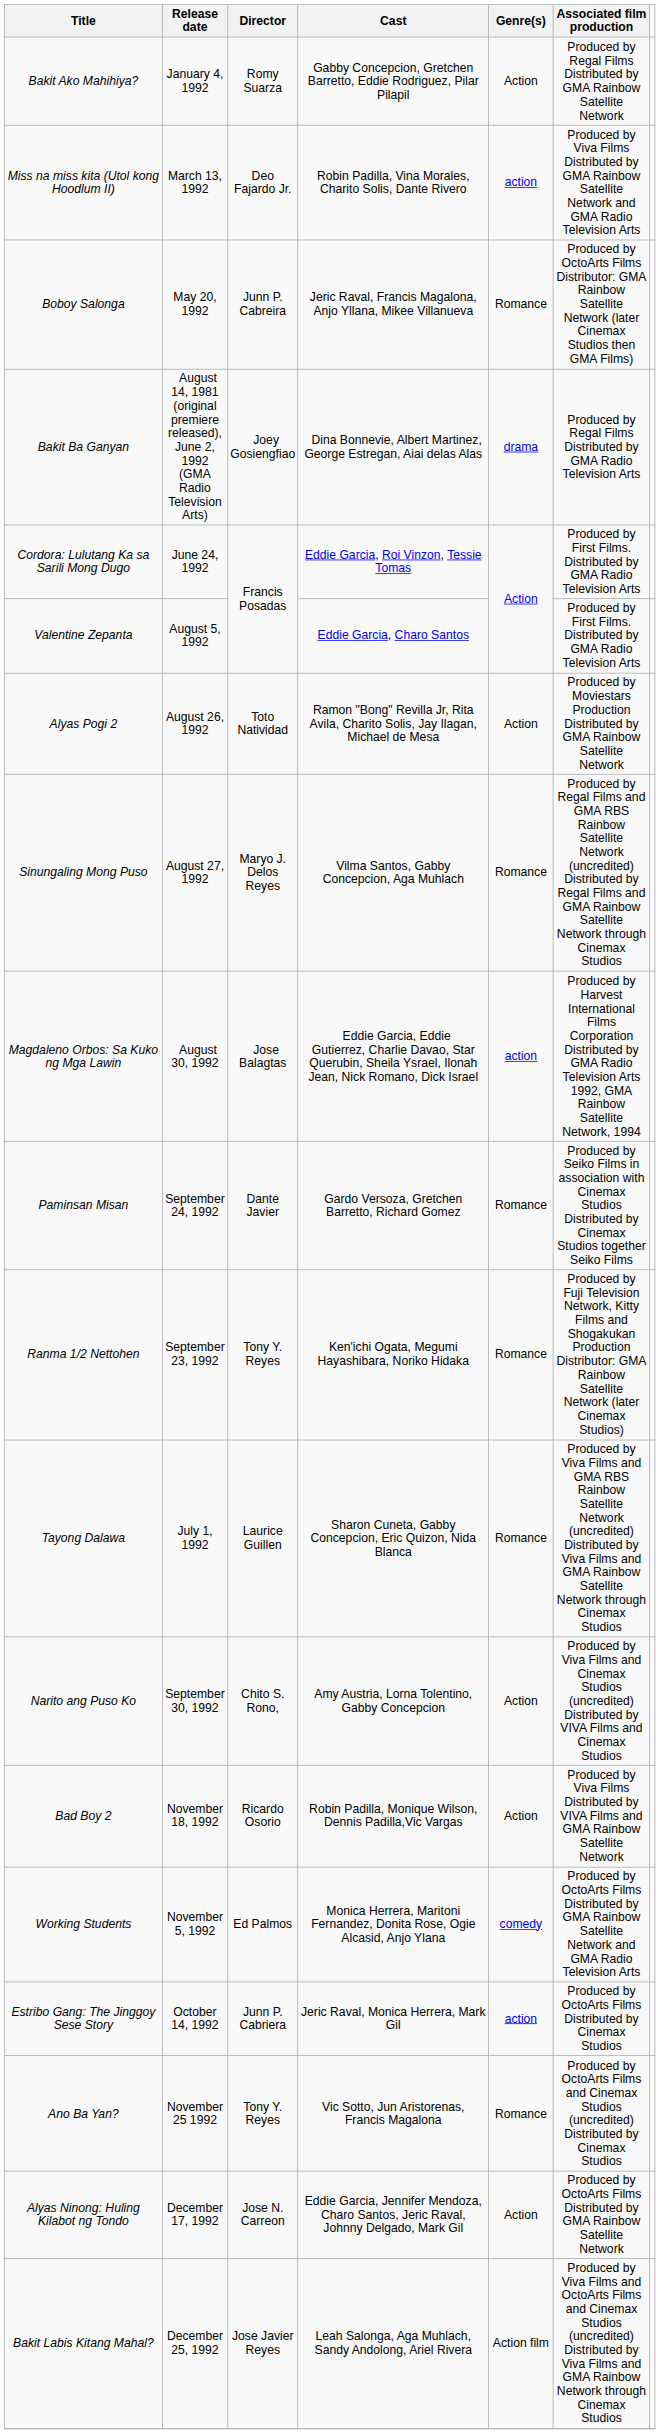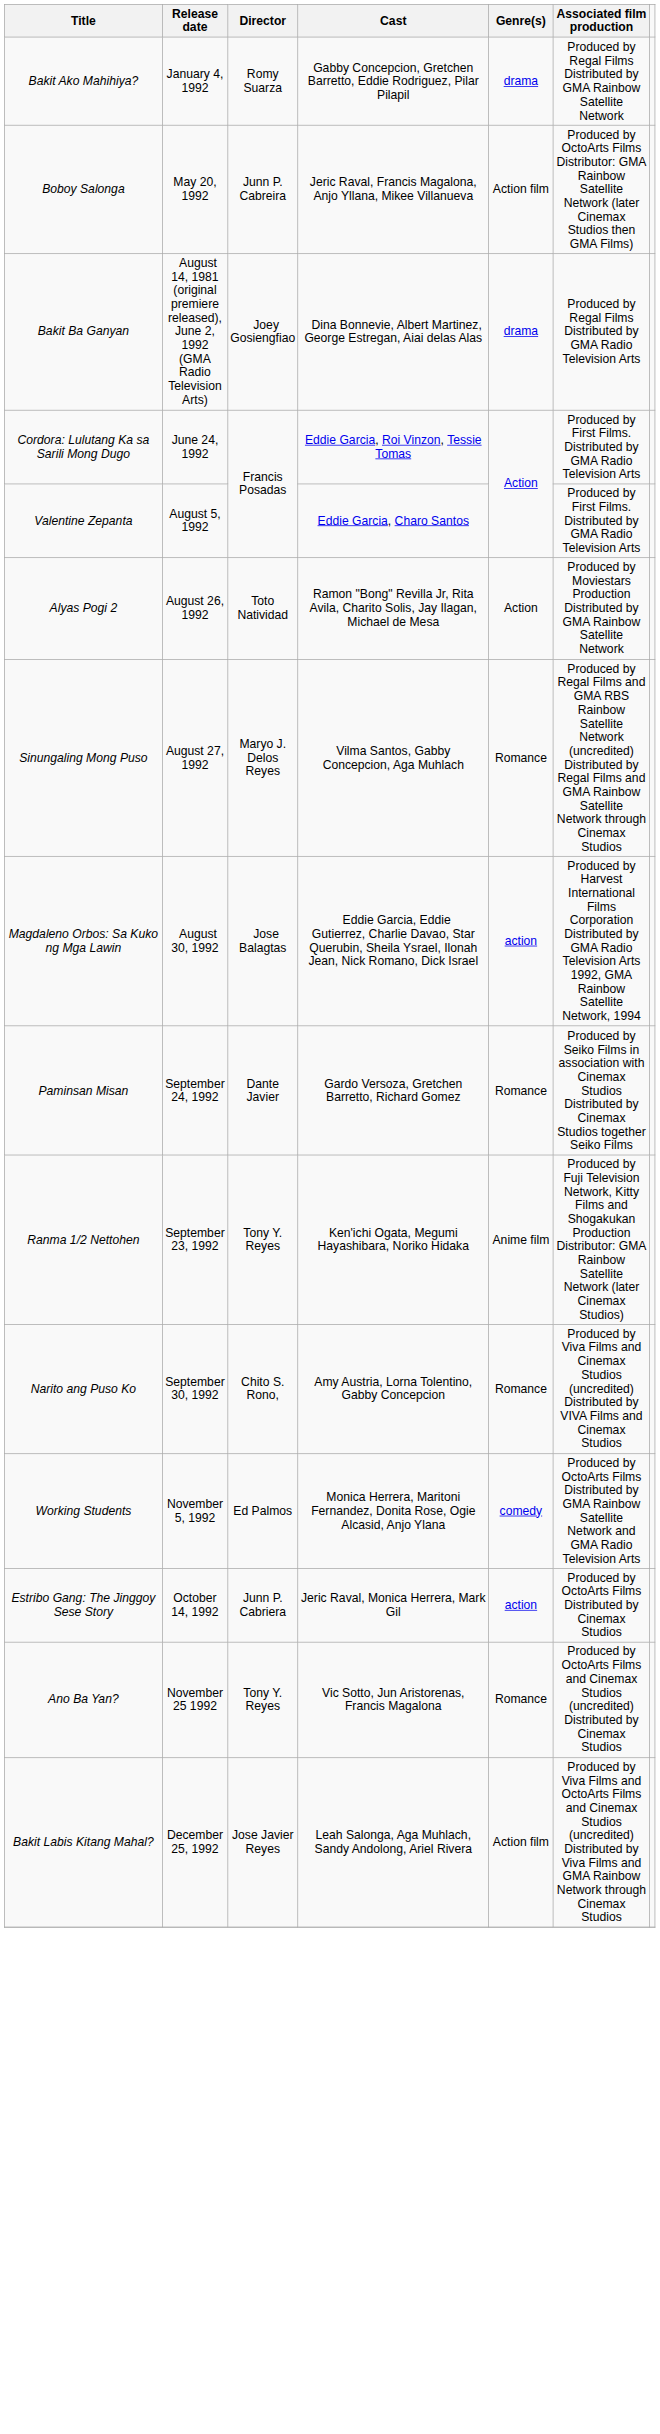(521, 81) Action -> (521, 81) drama
- row: (83, 182)
(521, 304) Romance -> (521, 189) Action film
(521, 1354) Romance -> (521, 1239) Anime film
- row: (83, 1538)
(521, 1701) Action -> (521, 1389) Romance
- row: (83, 1816)
- row: (83, 2214)
